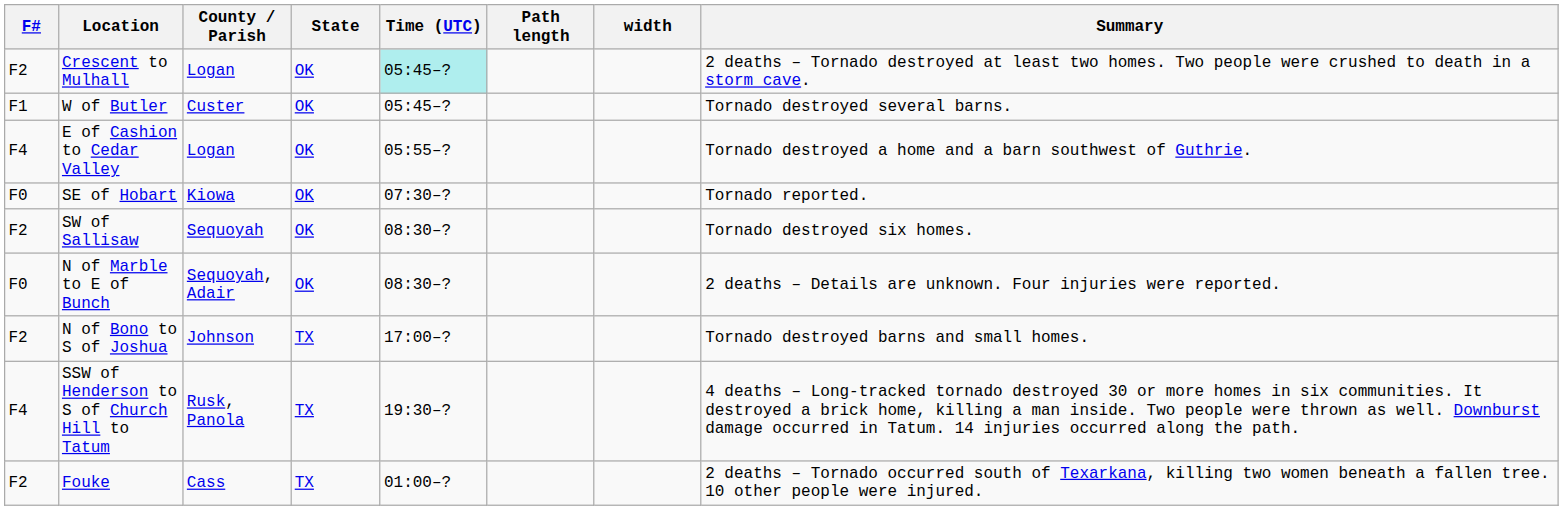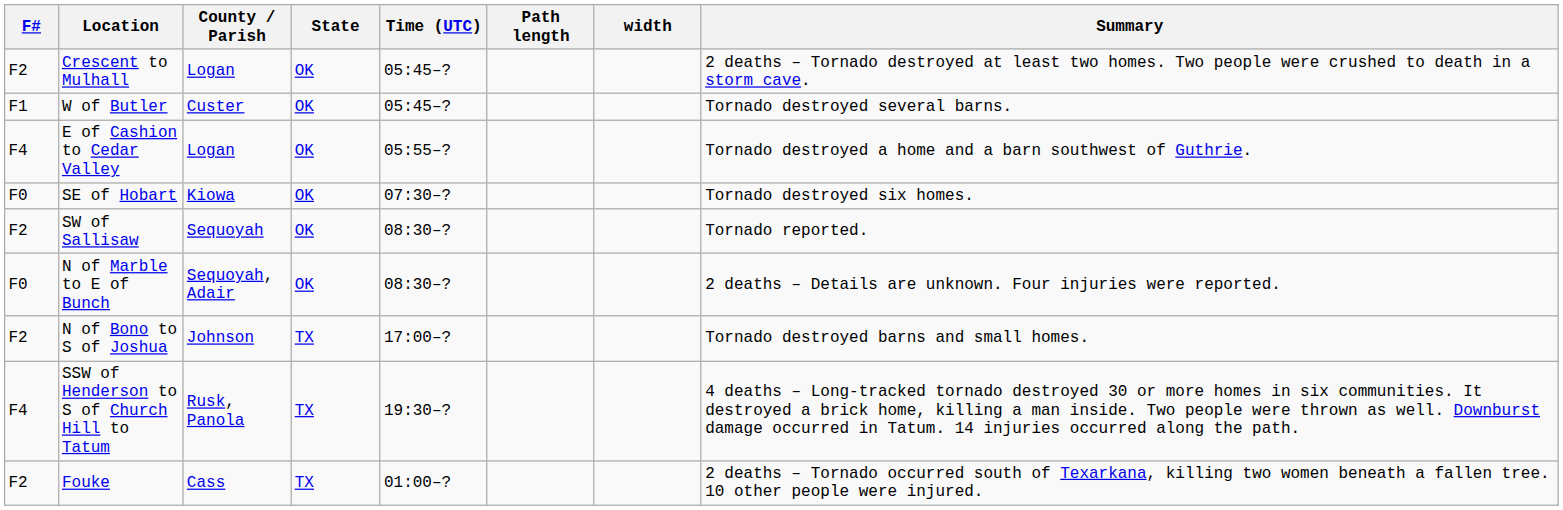(418, 71) paleturquoise background -> (418, 71) no background
(787, 196) Tornado reported. -> (839, 196) Tornado destroyed six homes.
(839, 231) Tornado destroyed six homes. -> (787, 231) Tornado reported.
